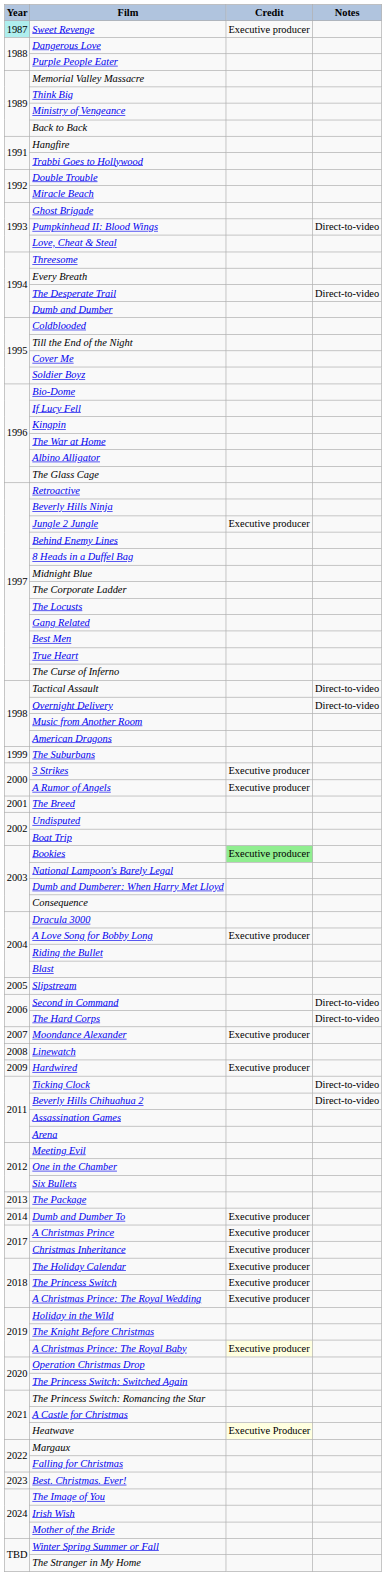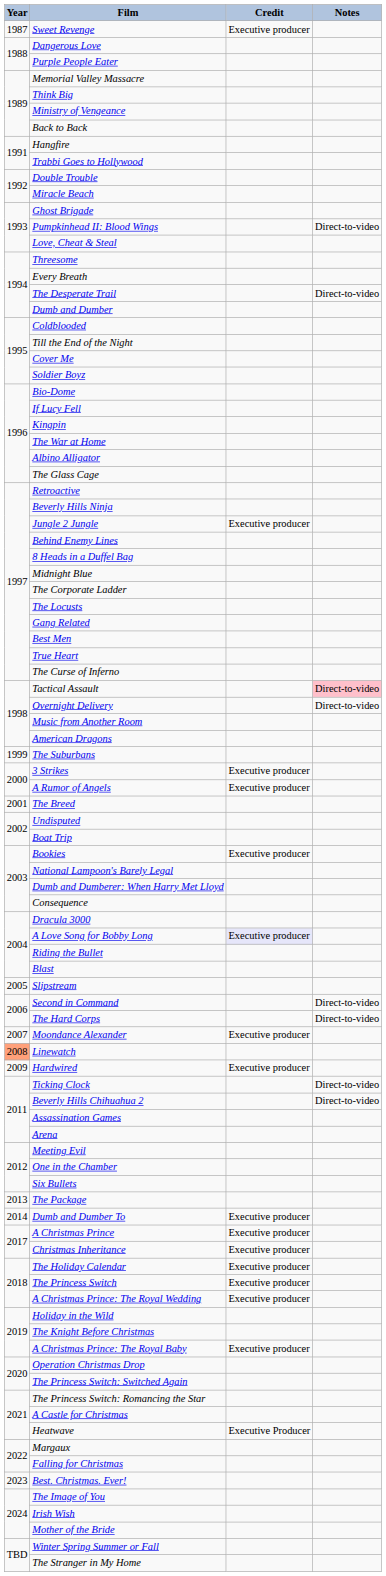(17, 29) paleturquoise background -> (17, 29) no background
(347, 688) no background -> (347, 688) pink background
(269, 853) lightgreen background -> (269, 853) no background
(269, 936) no background -> (269, 936) lavender background
(17, 1051) no background -> (17, 1051) lightsalmon background
(269, 1348) lightyellow background -> (269, 1348) no background
(269, 1431) lightyellow background -> (269, 1431) no background
